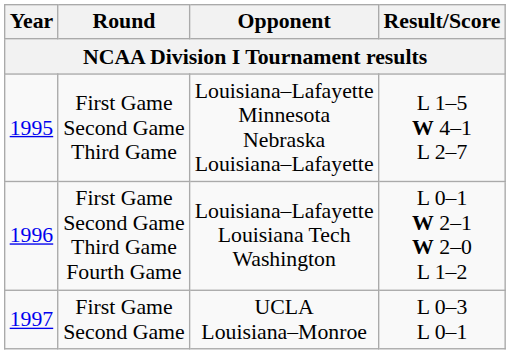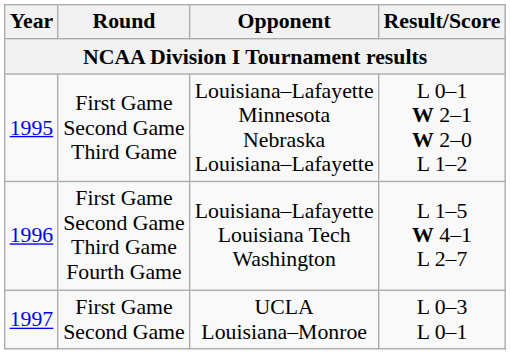(442, 127) L 1–5 W 4–1 L 2–7 -> (442, 127) L 0–1 W 2–1 W 2–0 L 1–2
(442, 235) L 0–1 W 2–1 W 2–0 L 1–2 -> (442, 235) L 1–5 W 4–1 L 2–7
